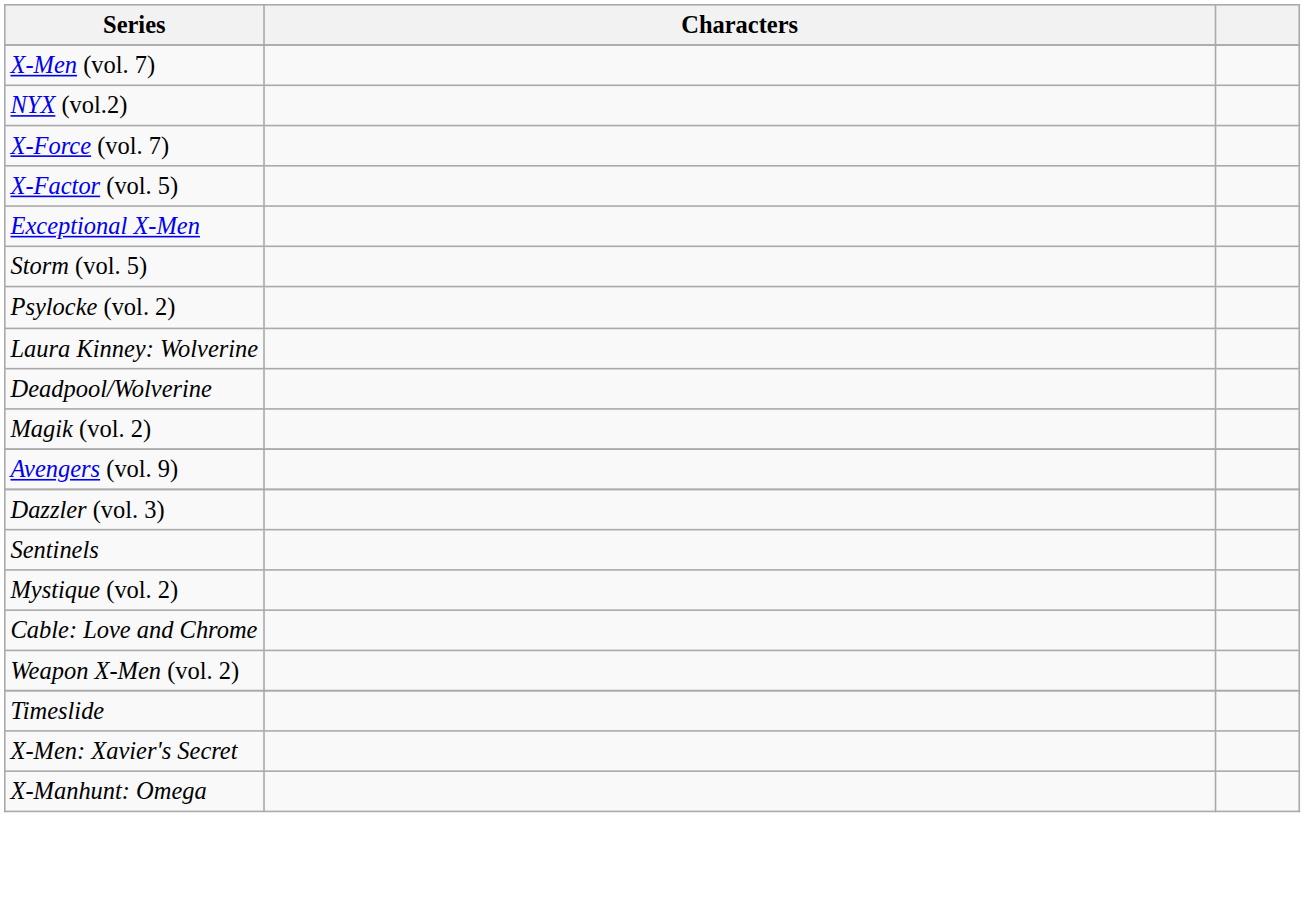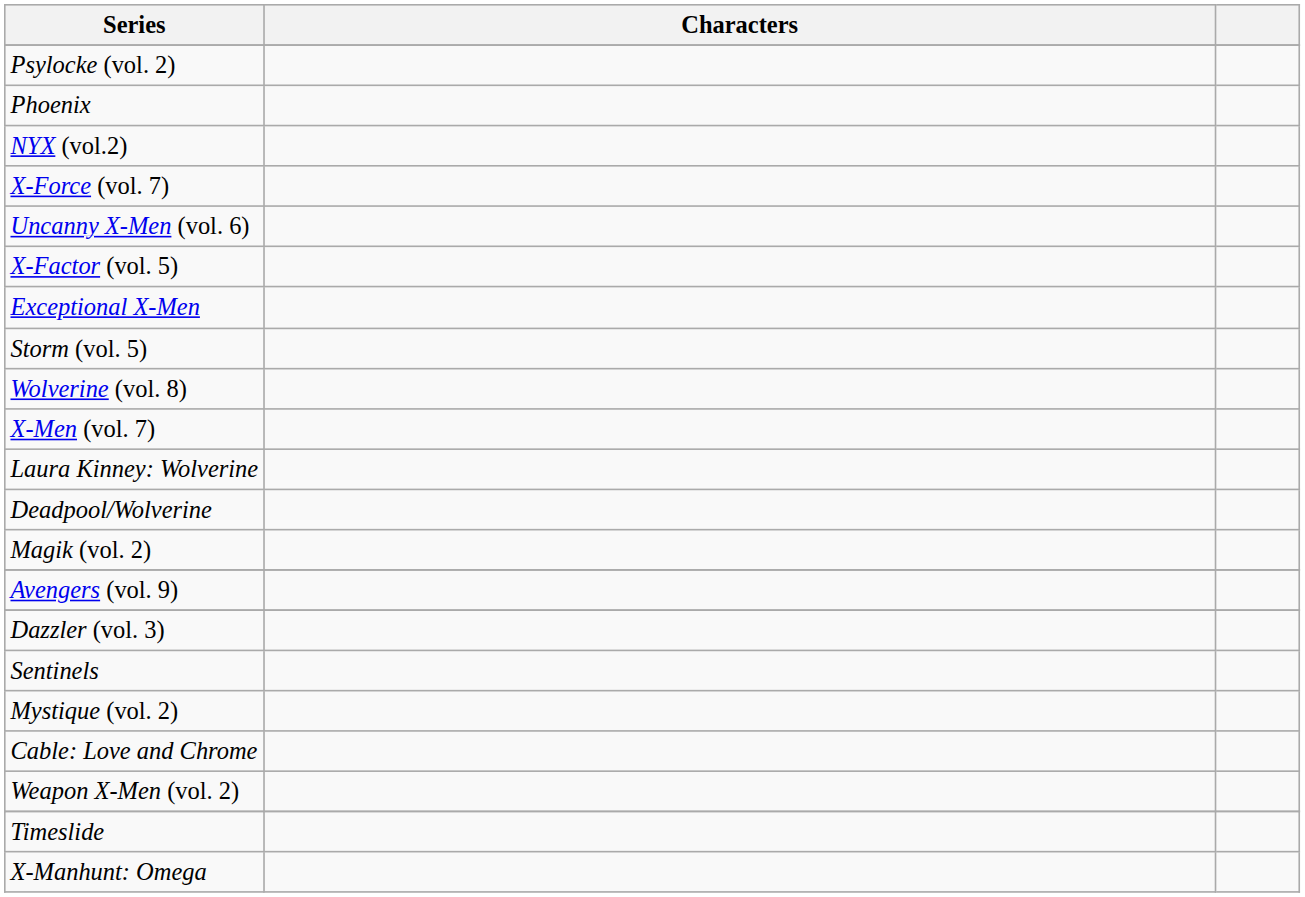rows swapped: (83, 65) <-> (93, 307)
+ row: (51, 105)
+ row: (130, 226)
+ row: (99, 388)
- row: (124, 751)
